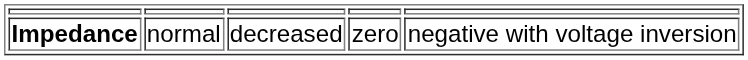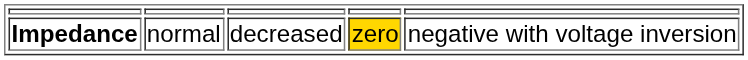(375, 33) no background -> (375, 33) gold background
